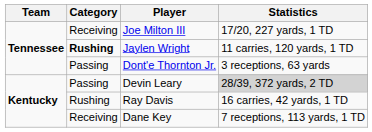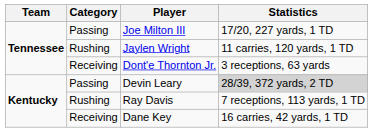(93, 30) Receiving -> (89, 30) Passing
(91, 48) bold -> (89, 48) normal
(89, 65) Passing -> (93, 65) Receiving
(285, 100) 16 carries, 42 yards, 1 TD -> (293, 100) 7 receptions, 113 yards, 1 TD
(293, 118) 7 receptions, 113 yards, 1 TD -> (285, 118) 16 carries, 42 yards, 1 TD
